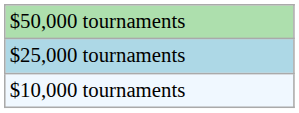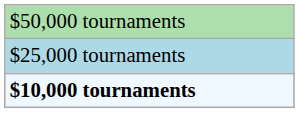(97, 89) normal -> (103, 89) bold
